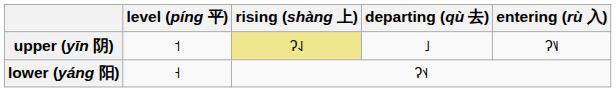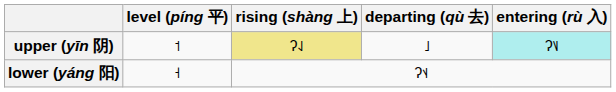(552, 45) no background -> (552, 45) paleturquoise background
